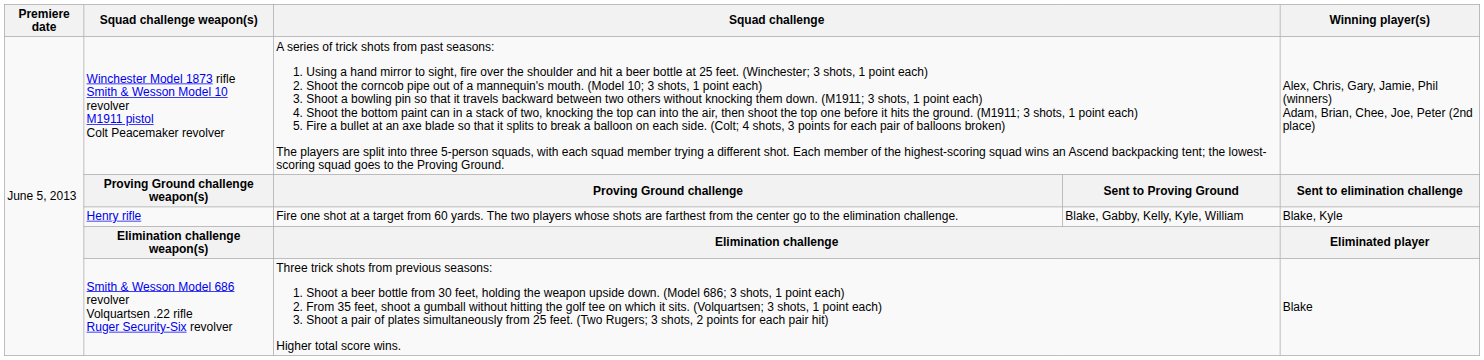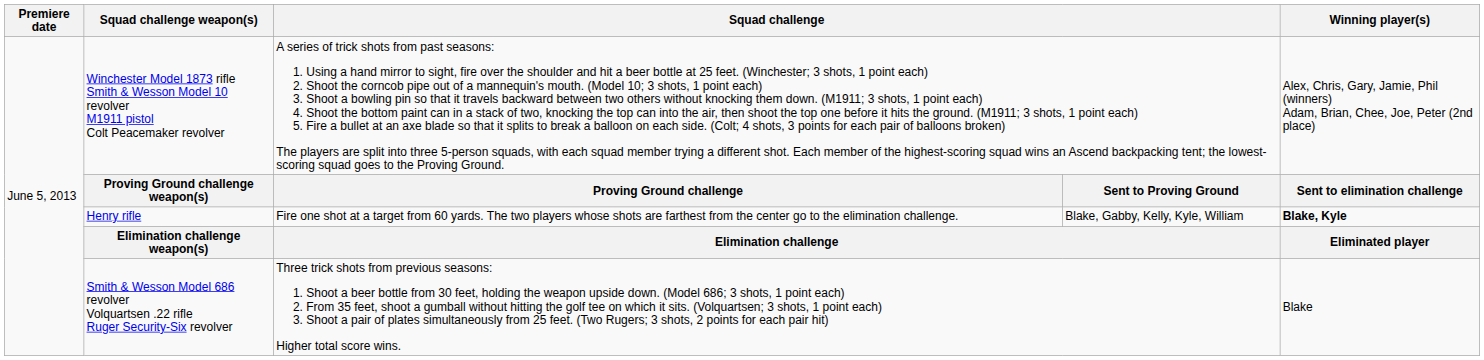(1313, 216) normal -> (1315, 216) bold
